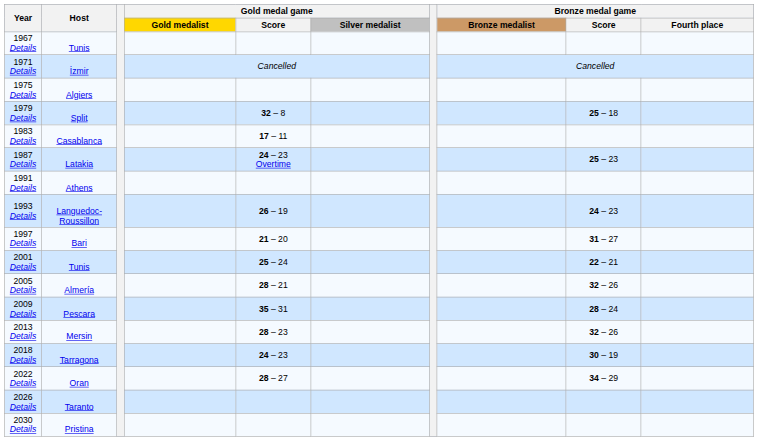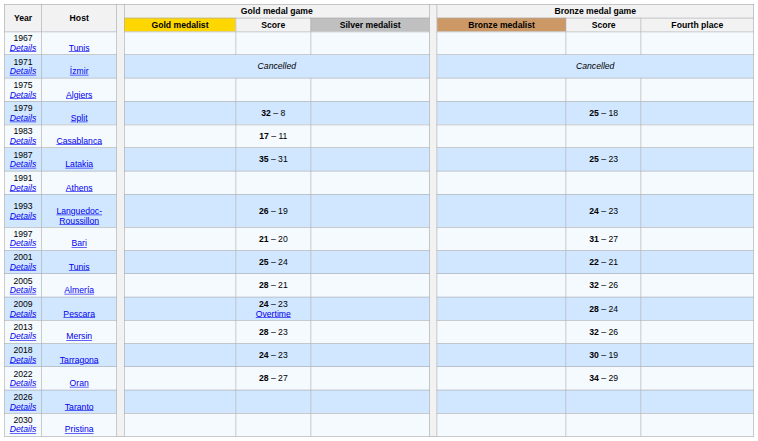(273, 160) 24 – 23 Overtime -> (273, 160) 35 – 31
(273, 309) 35 – 31 -> (273, 309) 24 – 23 Overtime
